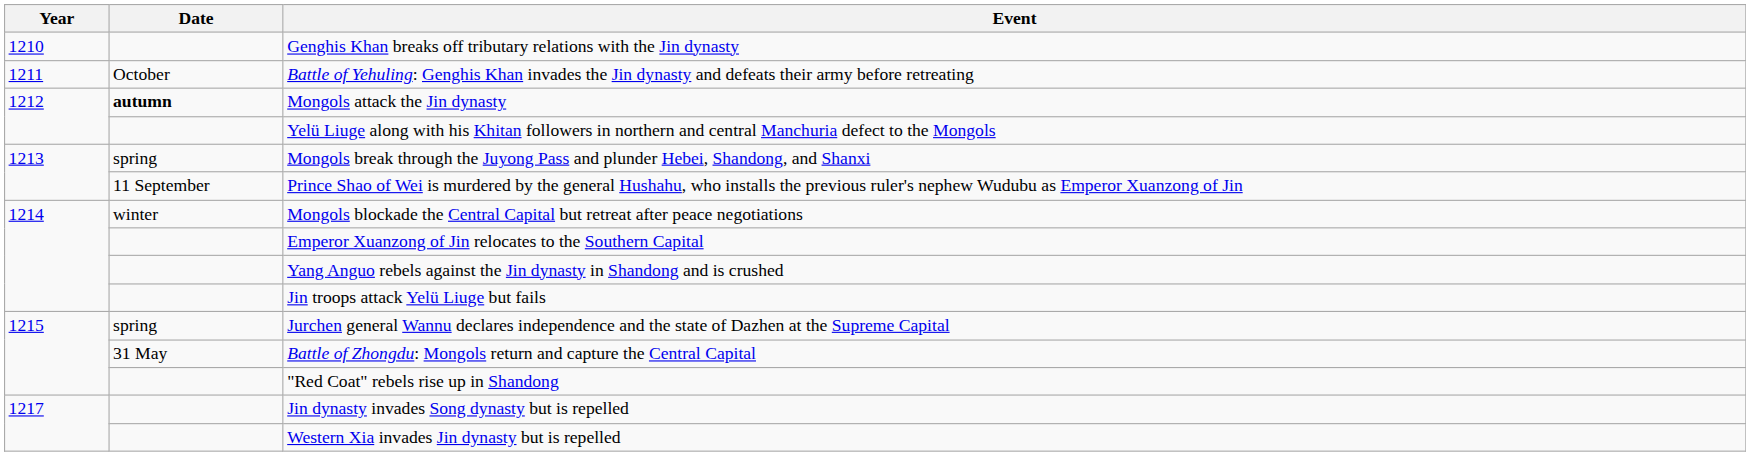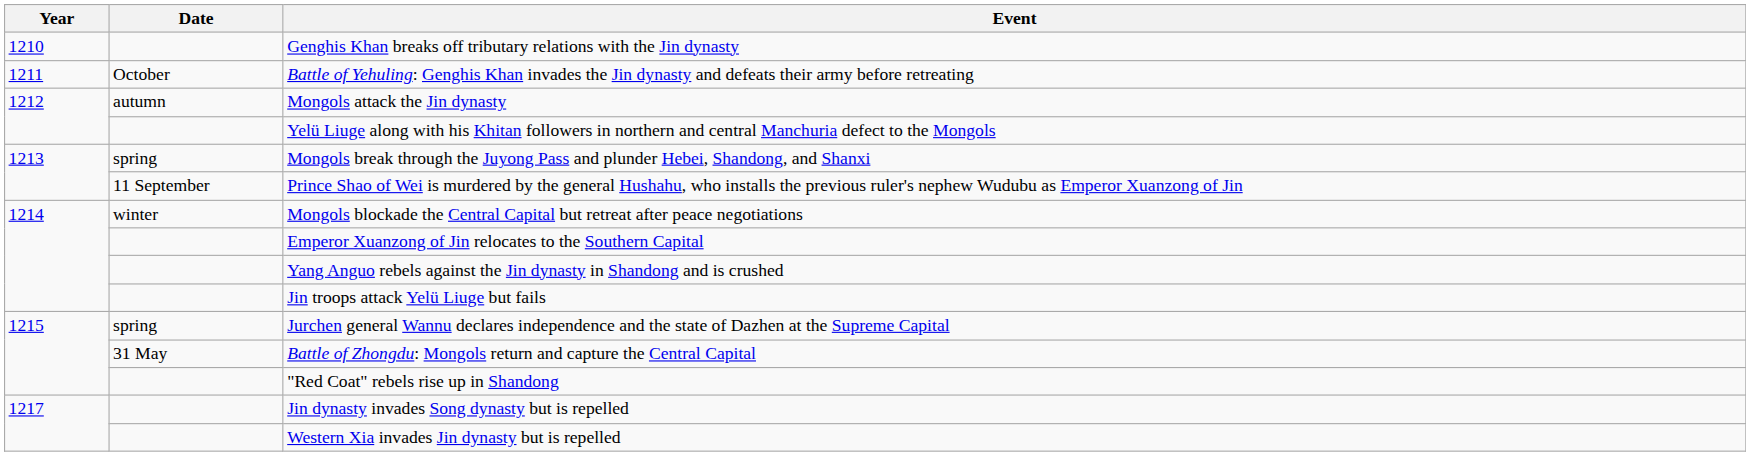(142, 102) bold -> (139, 102) normal
